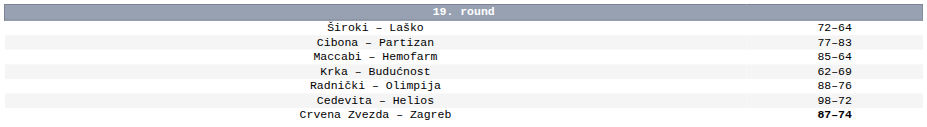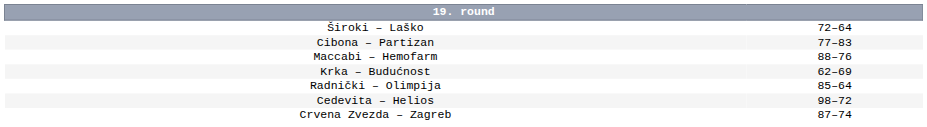(835, 57) 85–64 -> (835, 57) 88–76
(835, 86) 88–76 -> (835, 86) 85–64
(835, 115) bold -> (835, 115) normal
